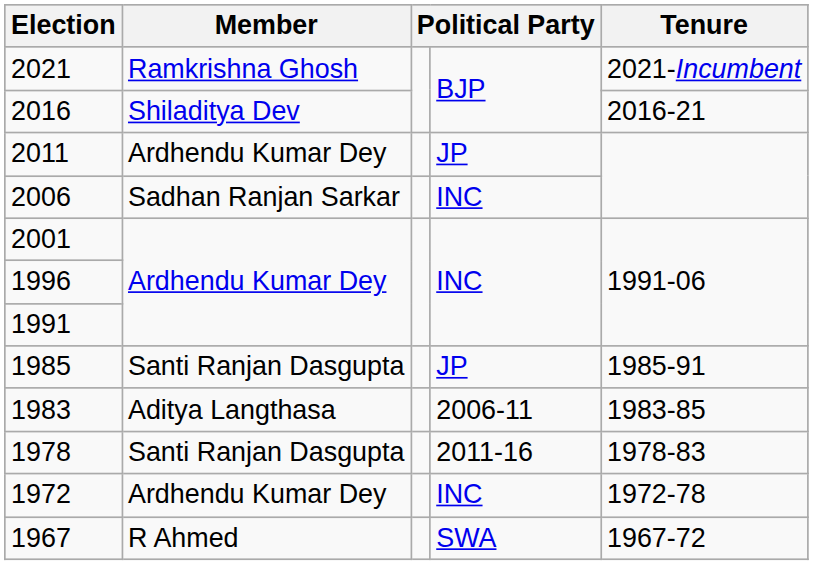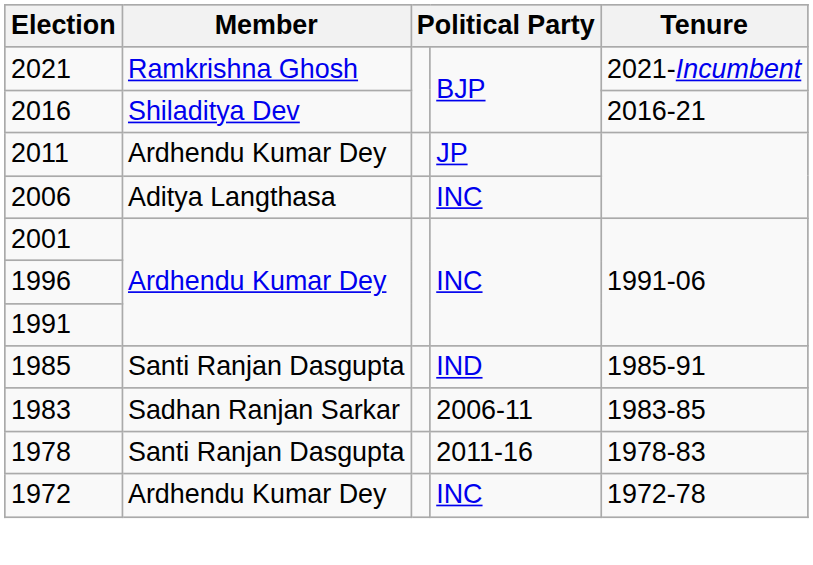(264, 196) Sadhan Ranjan Sarkar -> (232, 196) Aditya Langthasa
(452, 366) JP -> (459, 366) IND
(232, 409) Aditya Langthasa -> (264, 409) Sadhan Ranjan Sarkar
- row: (41, 537)
